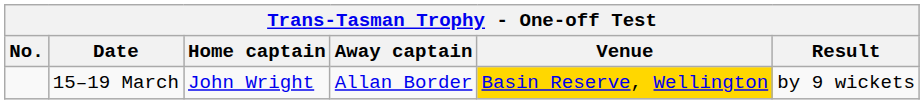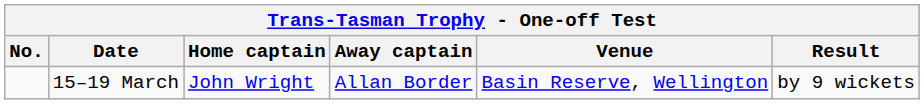(625, 83) gold background -> (625, 83) no background
